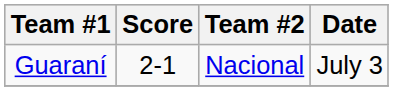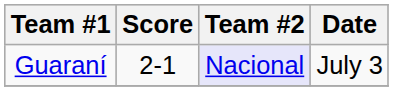(255, 65) no background -> (255, 65) lavender background
